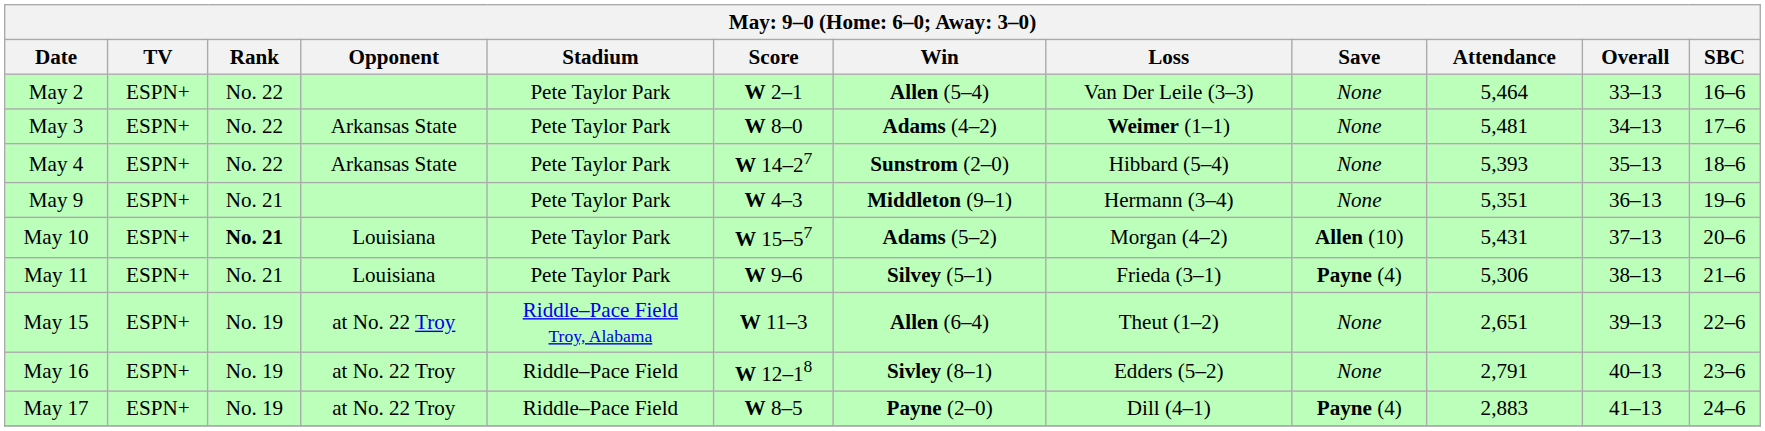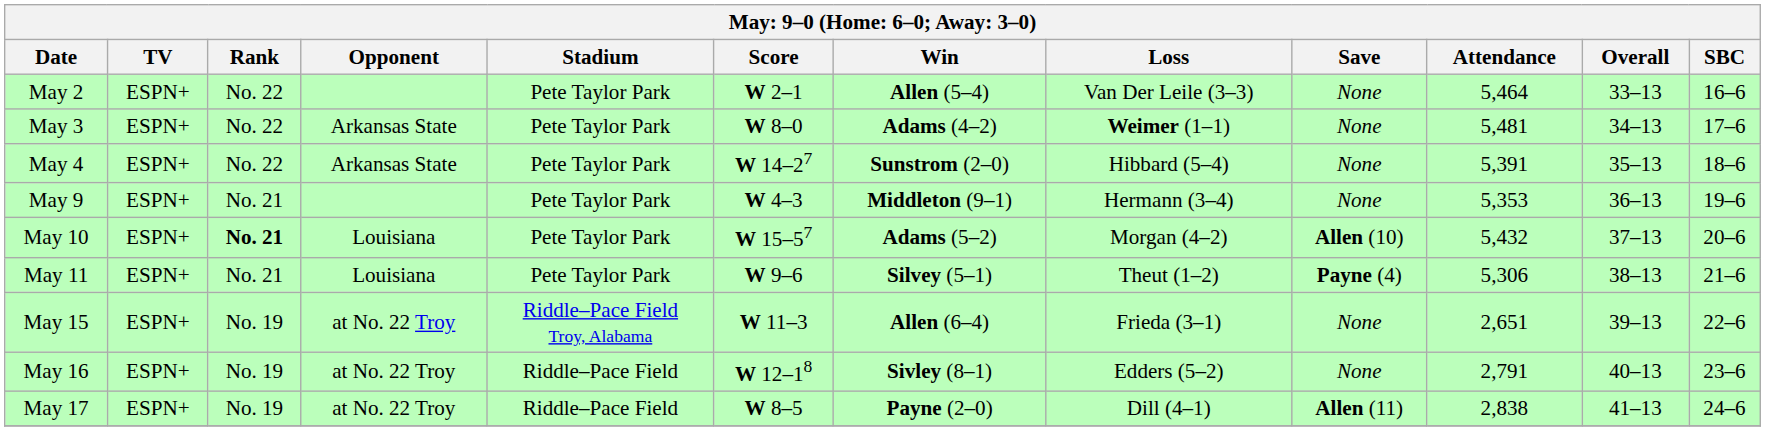(1504, 163) 5,393 -> (1504, 163) 5,391
(1504, 200) 5,351 -> (1504, 200) 5,353
(1504, 237) 5,431 -> (1504, 237) 5,432
(1169, 274) Frieda (3–1) -> (1169, 274) Theut (1–2)
(1169, 321) Theut (1–2) -> (1169, 321) Frieda (3–1)
(1359, 408) Payne (4) -> (1359, 408) Allen (11)
(1504, 408) 2,883 -> (1504, 408) 2,838
